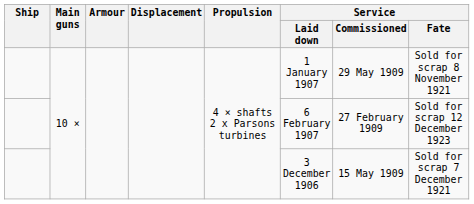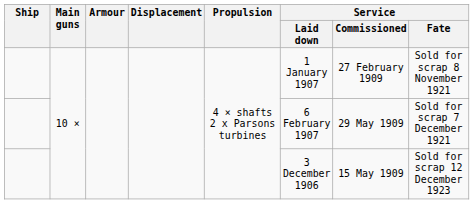(371, 73) 29 May 1909 -> (371, 73) 27 February 1909
(371, 123) 27 February 1909 -> (371, 123) 29 May 1909
(439, 123) Sold for scrap 12 December 1923 -> (439, 123) Sold for scrap 7 December 1921
(439, 174) Sold for scrap 7 December 1921 -> (439, 174) Sold for scrap 12 December 1923
